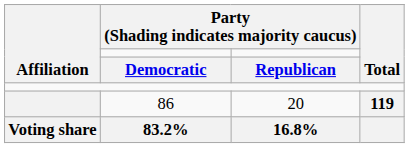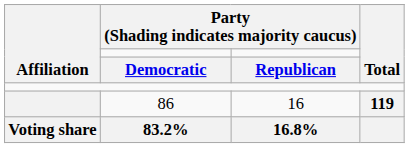(296, 103) 20 -> (296, 103) 16
